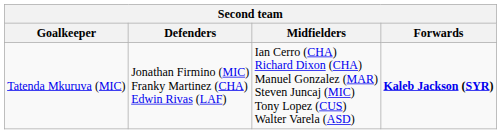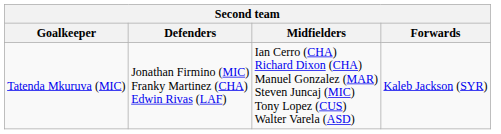(438, 85) bold -> (435, 85) normal
